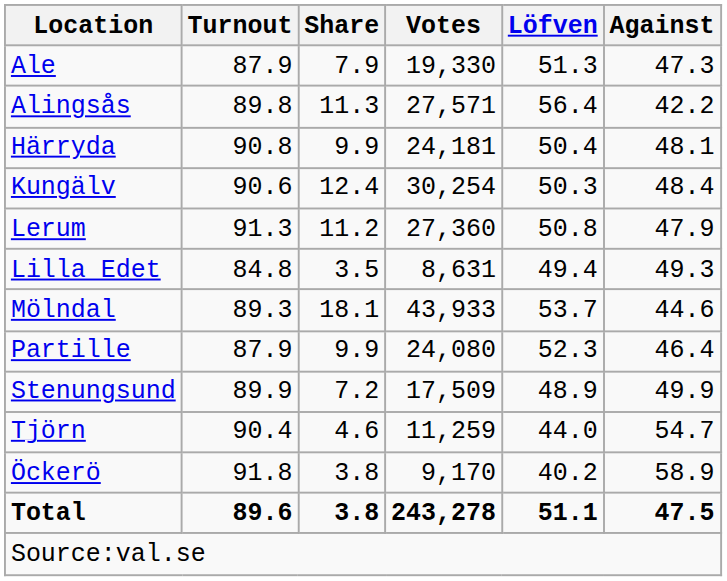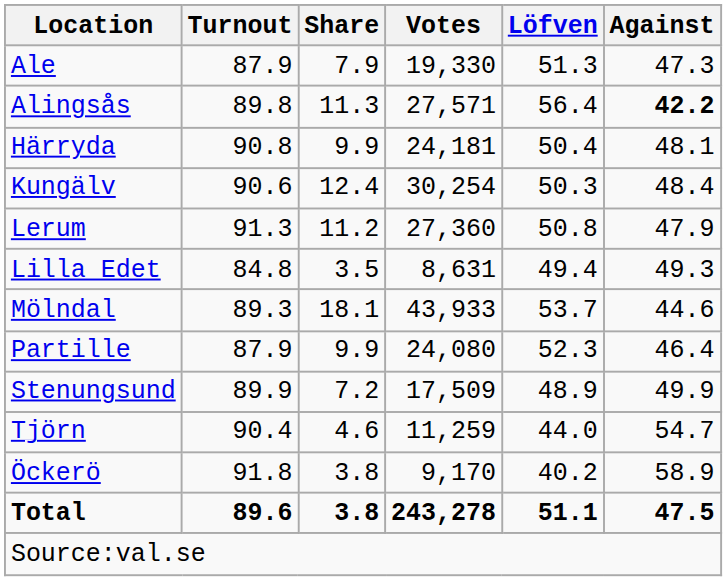(684, 107) normal -> (684, 107) bold
